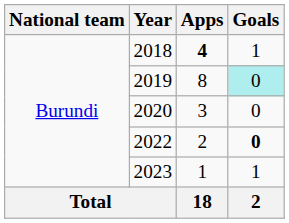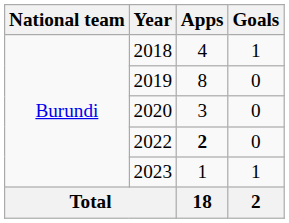(202, 50) bold -> (202, 50) normal
(256, 80) paleturquoise background -> (256, 80) no background
(202, 141) normal -> (202, 141) bold
(256, 141) bold -> (256, 141) normal
